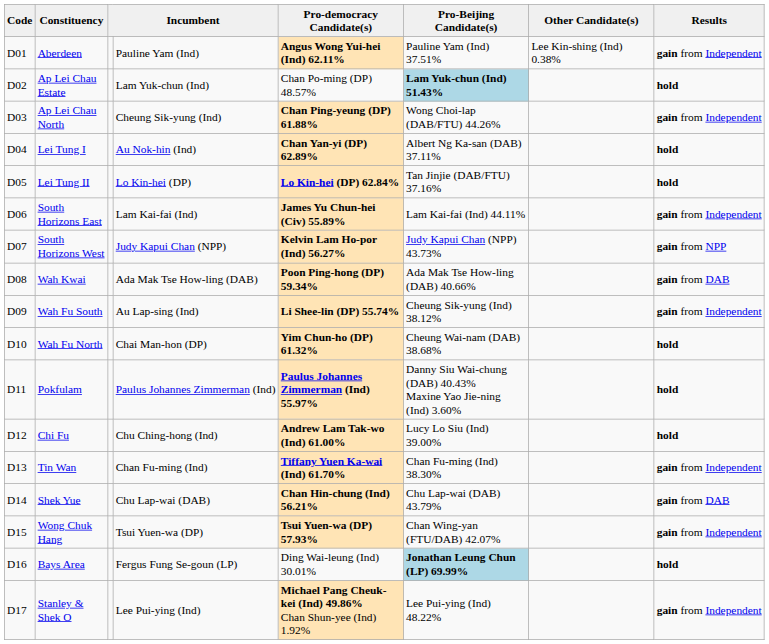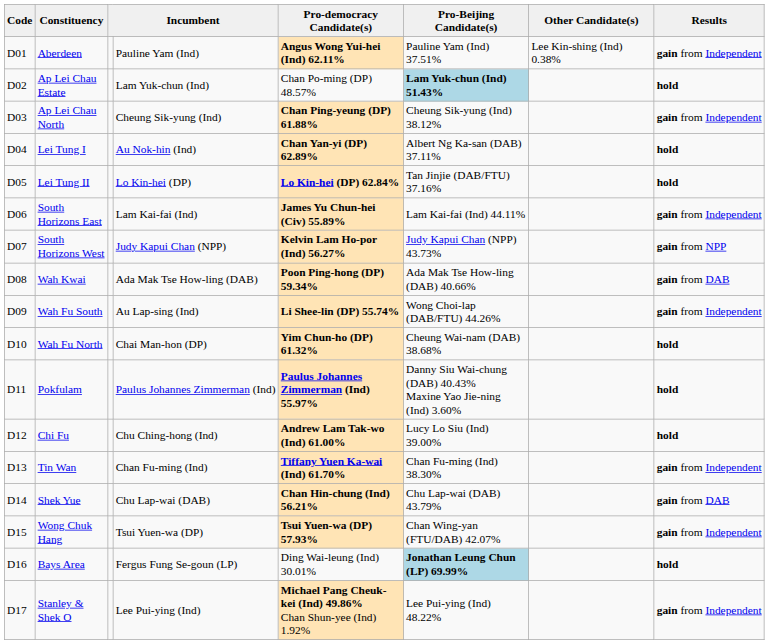(453, 117) Wong Choi-lap (DAB/FTU) 44.26% -> (459, 117) Cheung Sik-yung (Ind) 38.12%
(459, 311) Cheung Sik-yung (Ind) 38.12% -> (453, 311) Wong Choi-lap (DAB/FTU) 44.26%
